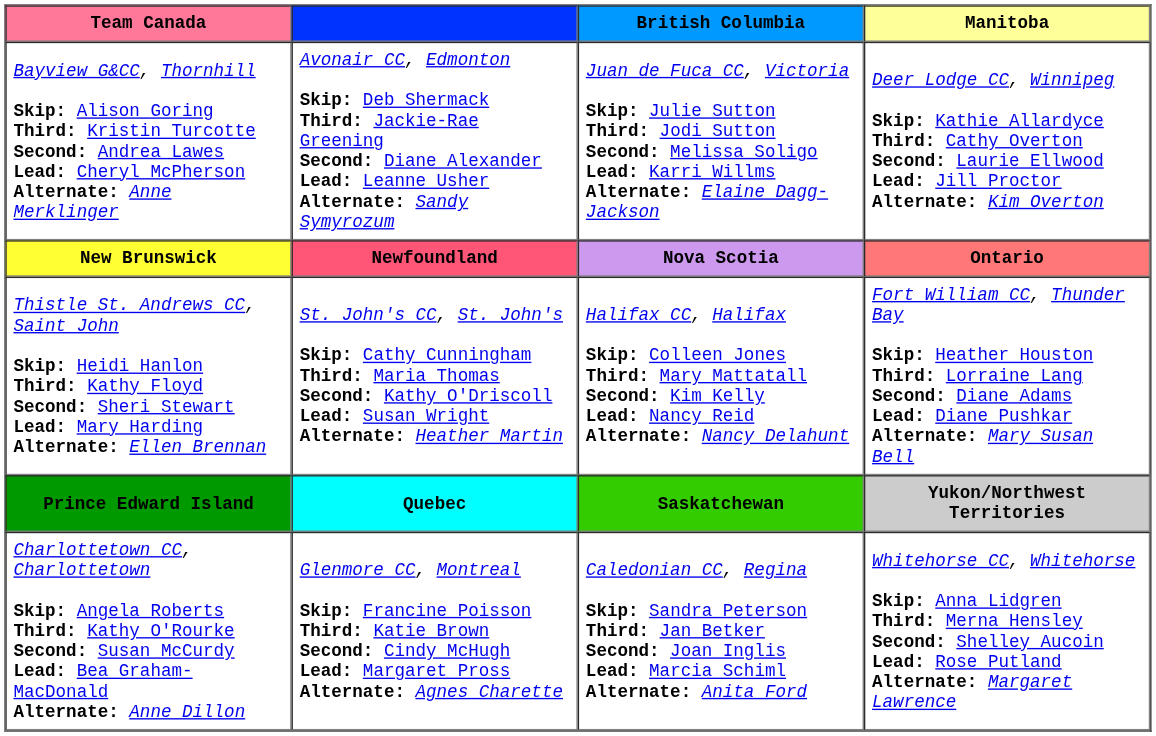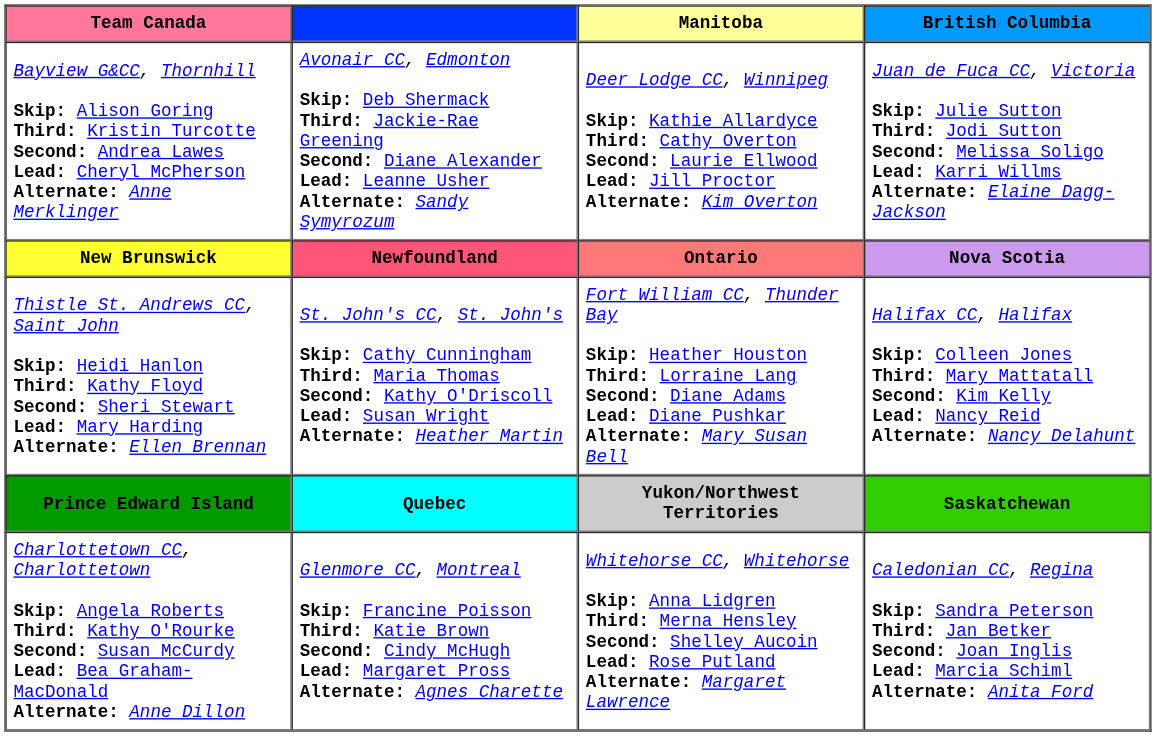columns swapped: (721, 24) <-> (1007, 24)
